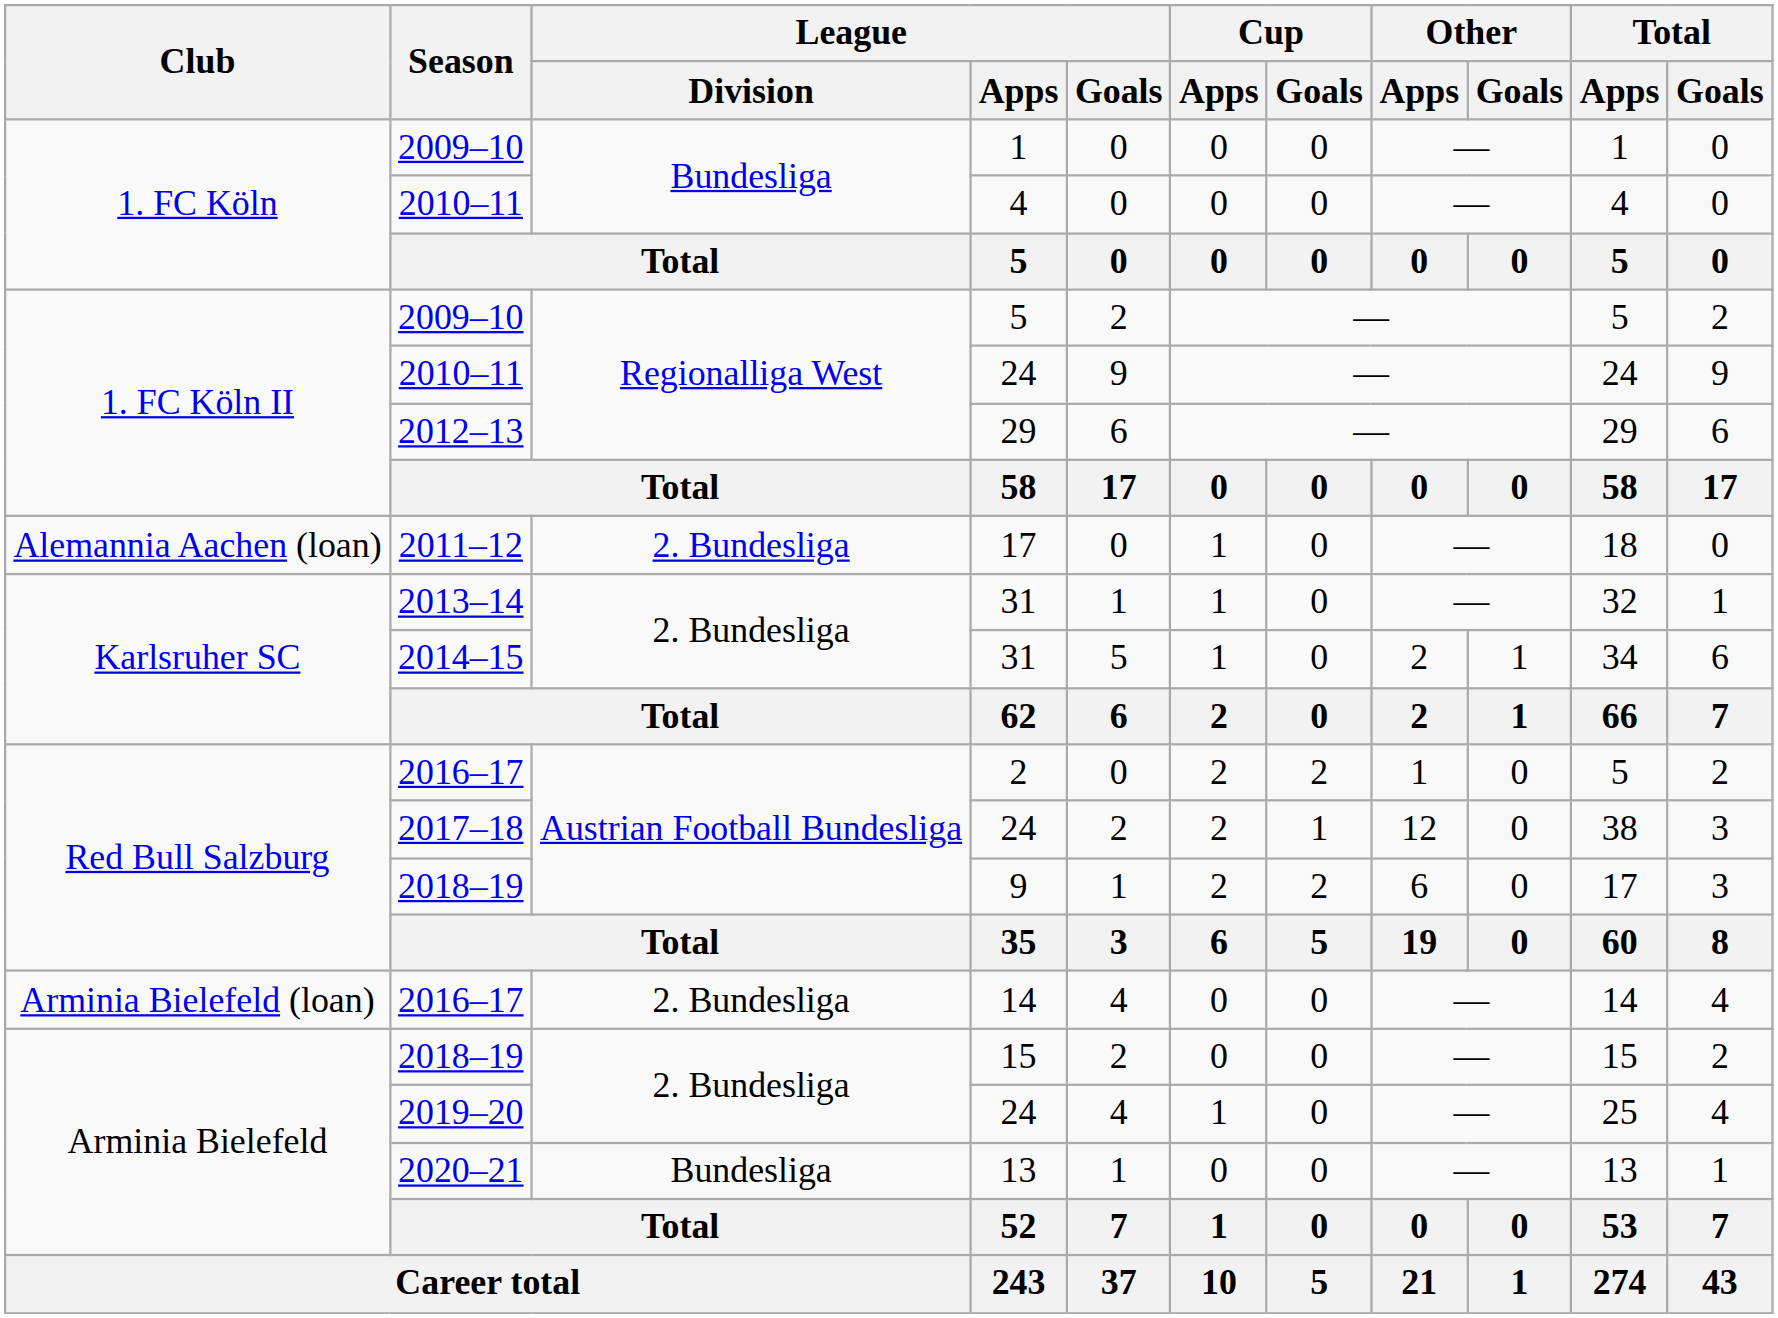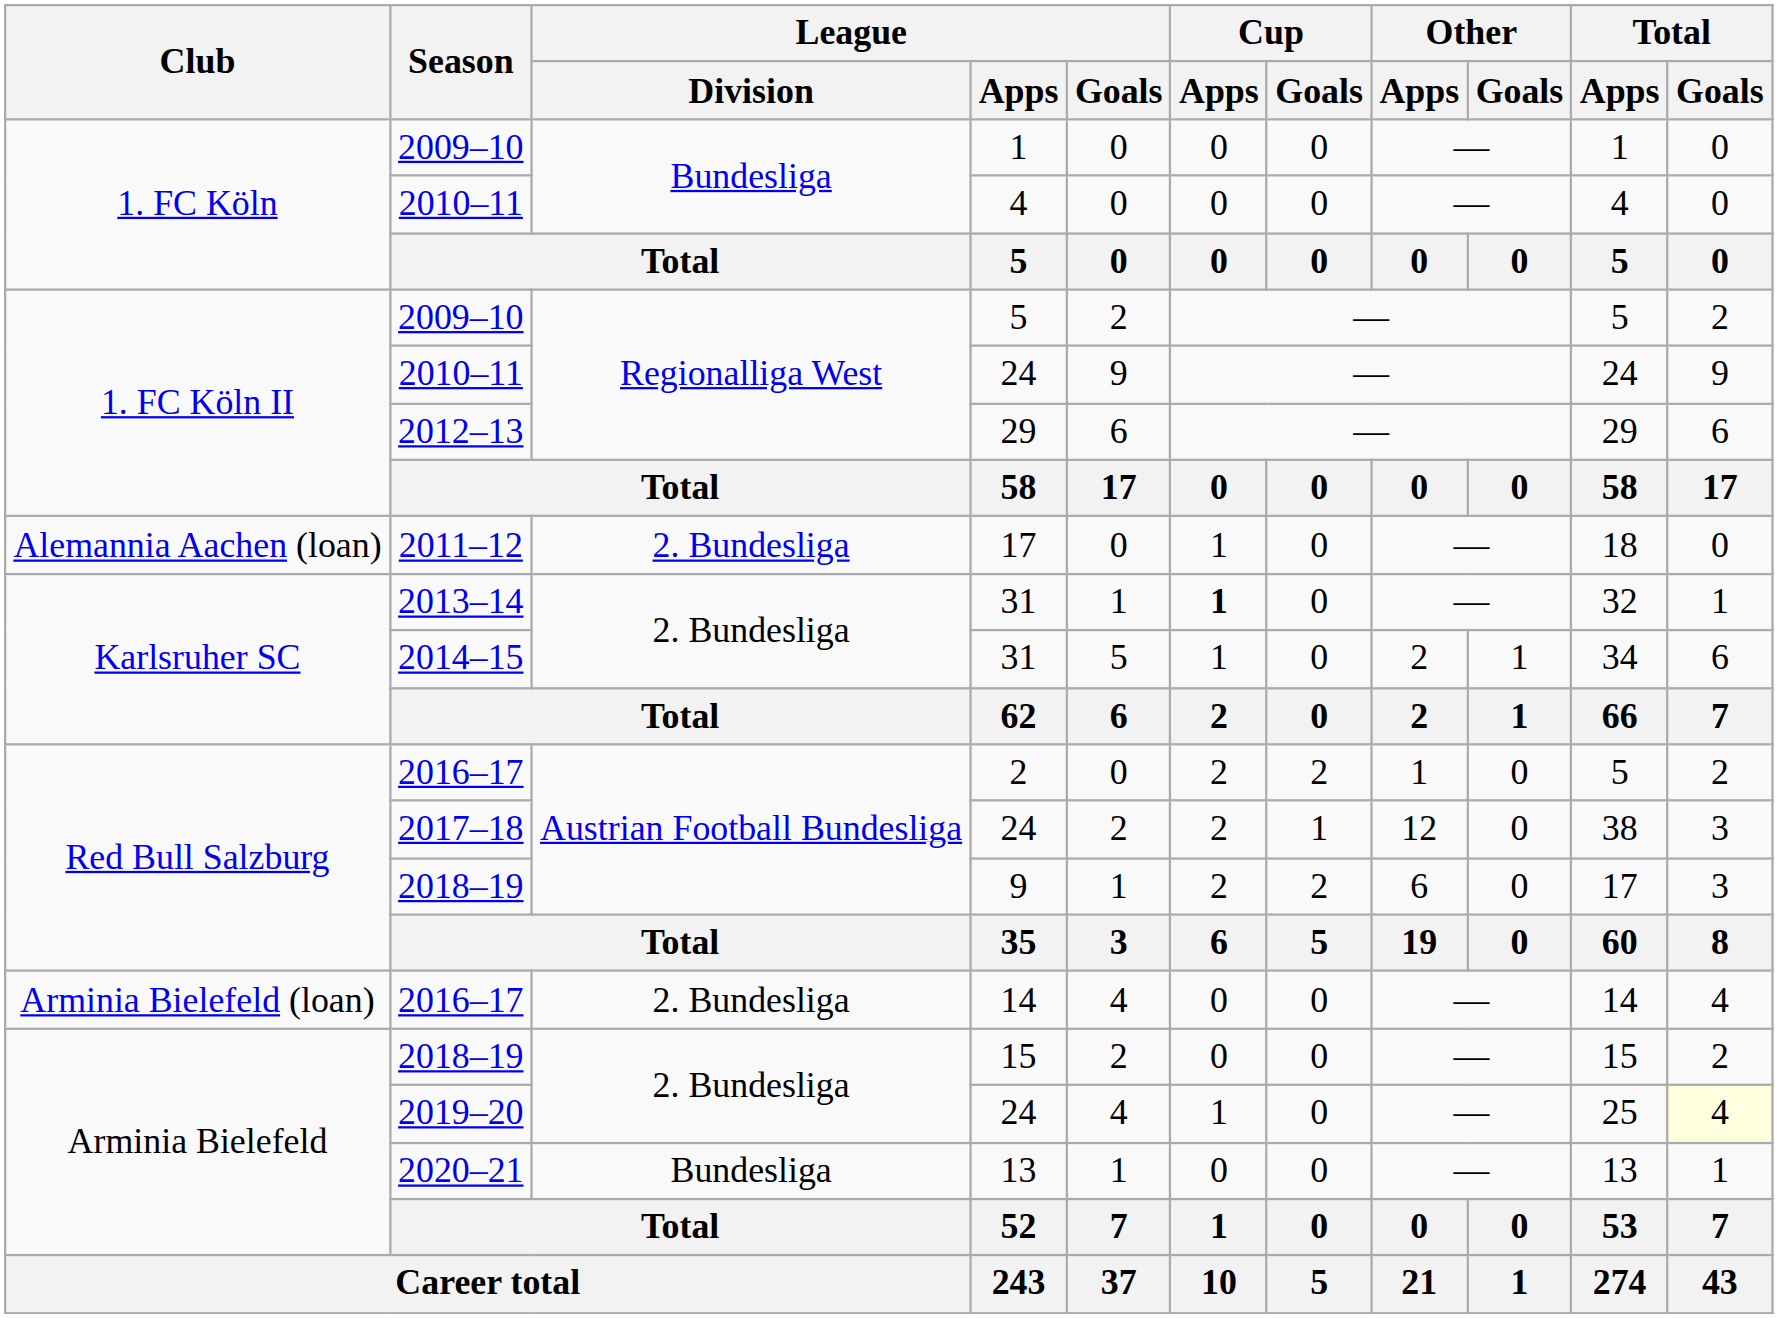(1219, 601) normal -> (1219, 601) bold
(1720, 1112) no background -> (1720, 1112) lightyellow background
